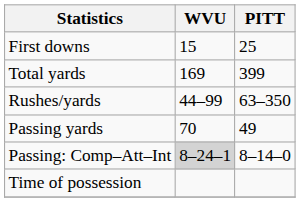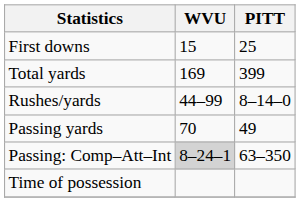(265, 100) 63–350 -> (265, 100) 8–14–0
(265, 155) 8–14–0 -> (265, 155) 63–350
